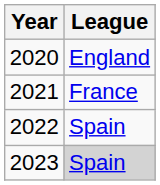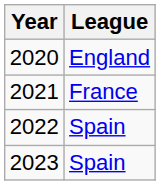(97, 162) lightgrey background -> (97, 162) no background
